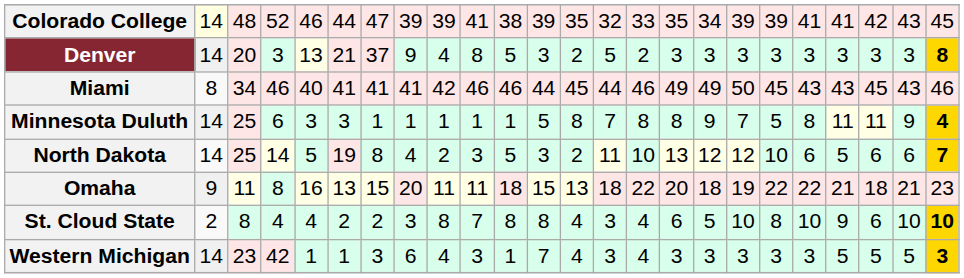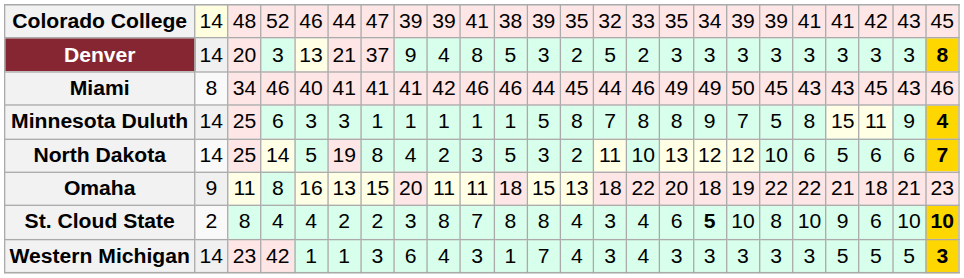(843, 121) 11 -> (843, 121) 15
(710, 222) normal -> (710, 222) bold
